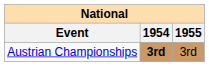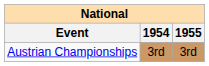(156, 52) bold -> (156, 52) normal
